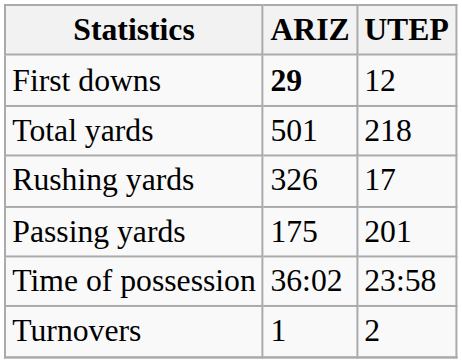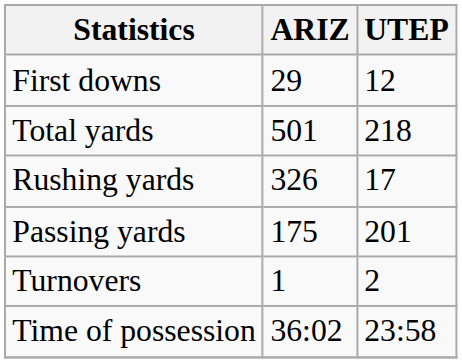(286, 79) bold -> (286, 79) normal
rows swapped: (77, 331) <-> (134, 280)
